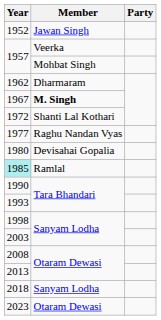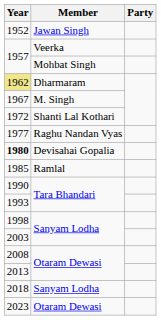(18, 82) no background -> (18, 82) khaki background
(55, 99) bold -> (54, 99) normal
(18, 151) normal -> (18, 151) bold
(18, 168) paleturquoise background -> (18, 168) no background
